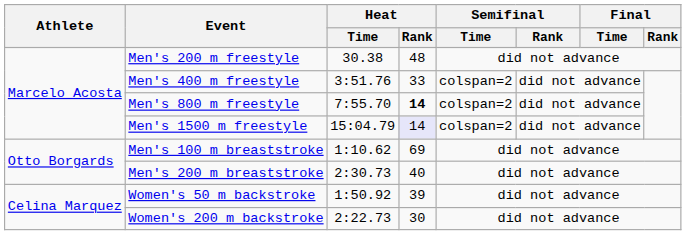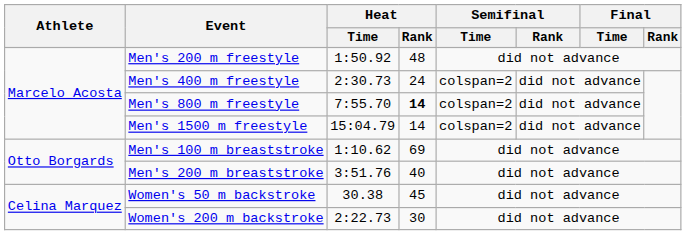(363, 59) 30.38 -> (363, 59) 1:50.92
(363, 81) 3:51.76 -> (363, 81) 2:30.73
(417, 81) 33 -> (417, 81) 24
(417, 127) lavender background -> (417, 127) no background
(363, 173) 2:30.73 -> (363, 173) 3:51.76
(363, 196) 1:50.92 -> (363, 196) 30.38
(417, 196) 39 -> (417, 196) 45
